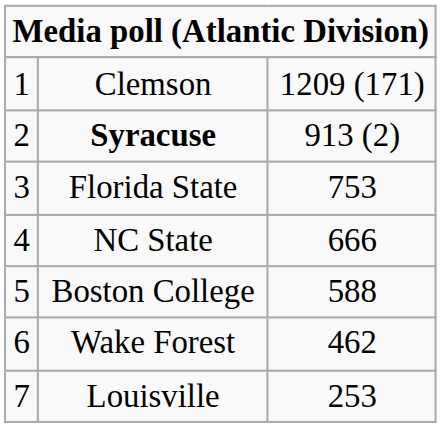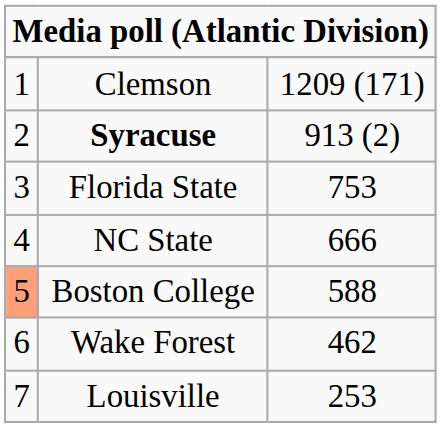(22, 291) no background -> (22, 291) lightsalmon background
